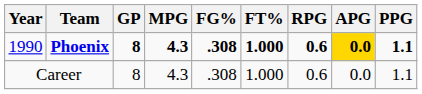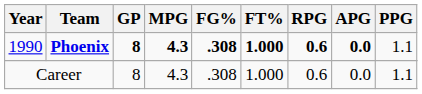(360, 46) gold background -> (360, 46) no background
(402, 46) bold -> (402, 46) normal
